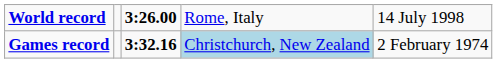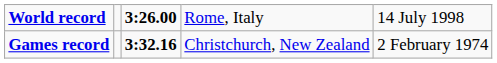(277, 44) lightblue background -> (277, 44) no background
